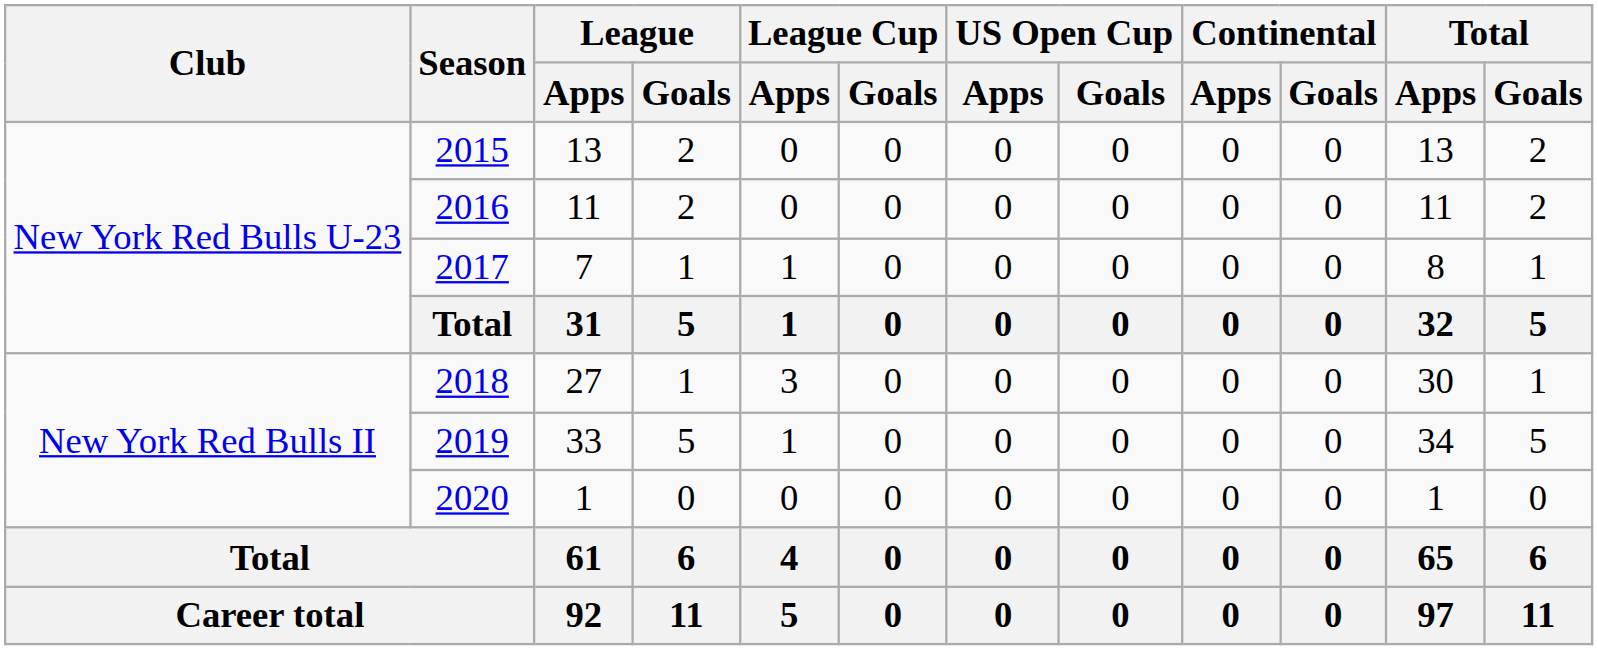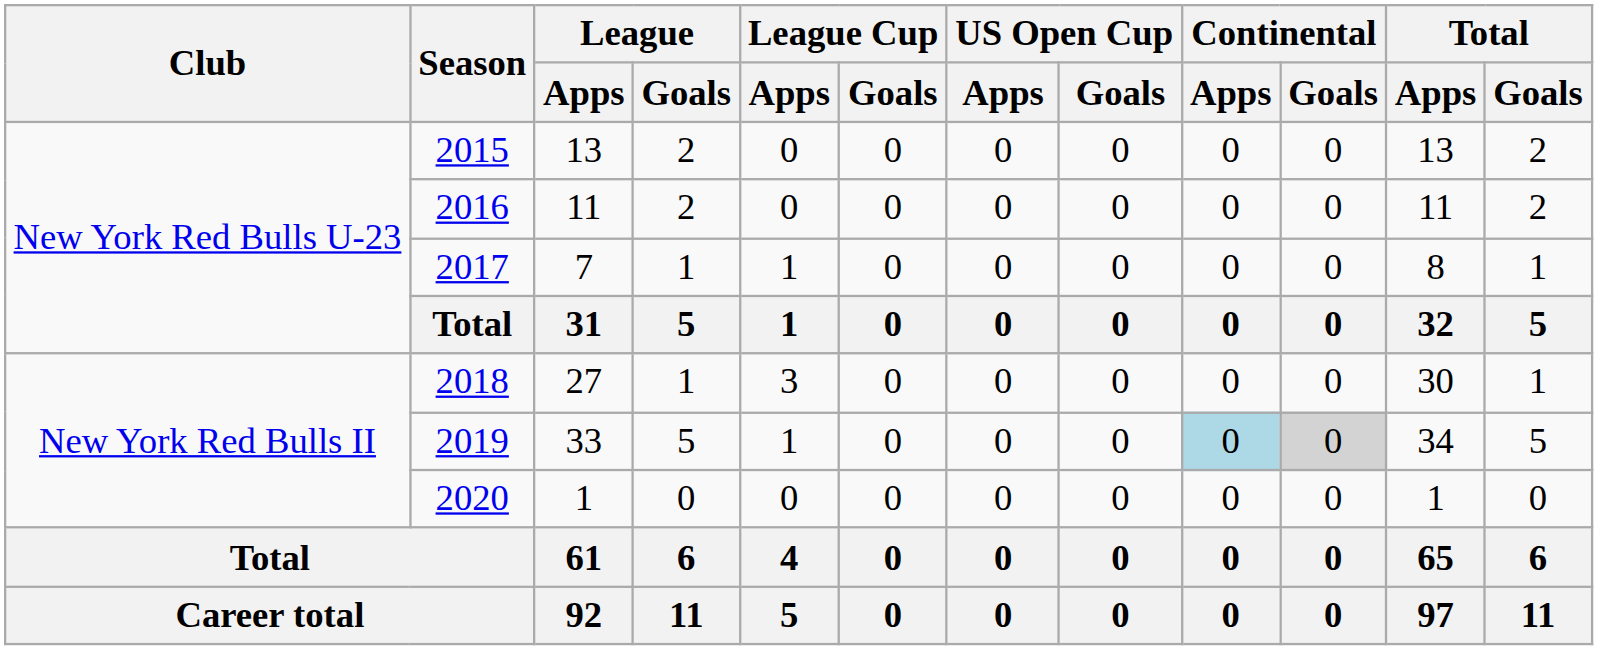(1231, 440) no background -> (1231, 440) lightblue background
(1333, 440) no background -> (1333, 440) lightgrey background
